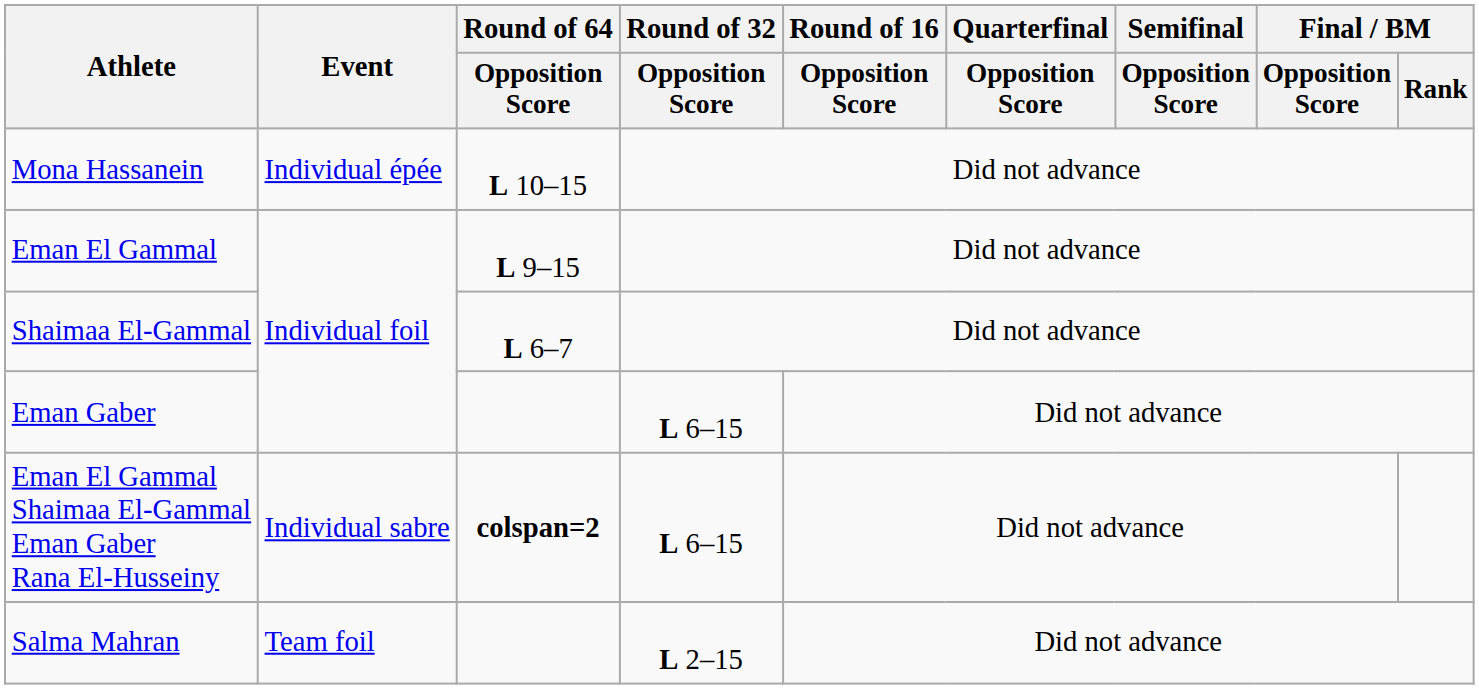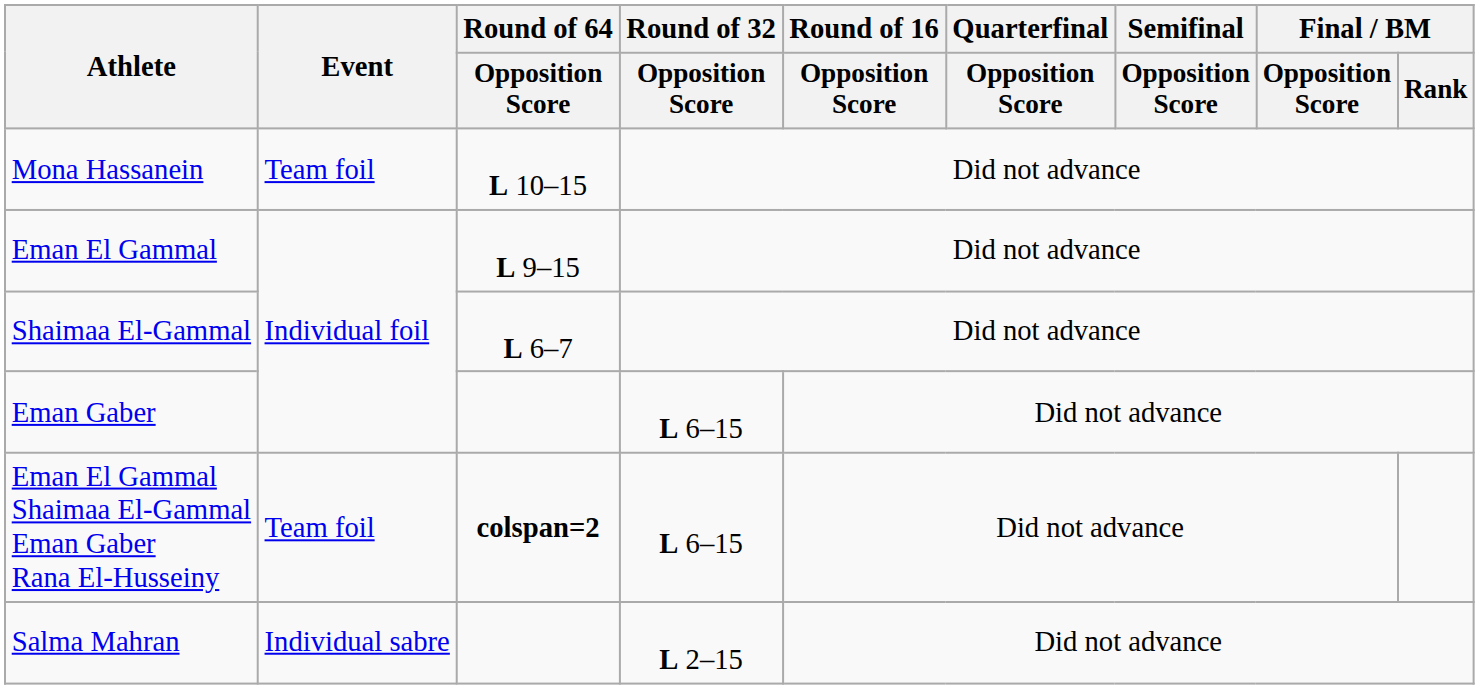(353, 169) Individual épée -> (320, 169) Team foil
(357, 527) Individual sabre -> (320, 527) Team foil
(320, 642) Team foil -> (357, 642) Individual sabre
